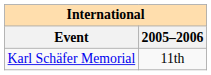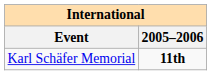(173, 59) normal -> (173, 59) bold
